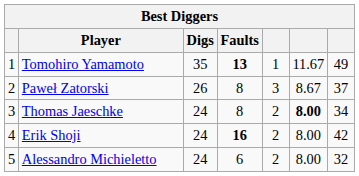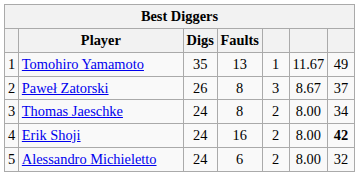(240, 64) bold -> (240, 64) normal
(308, 111) bold -> (308, 111) normal
(240, 135) bold -> (240, 135) normal
(341, 135) normal -> (341, 135) bold
